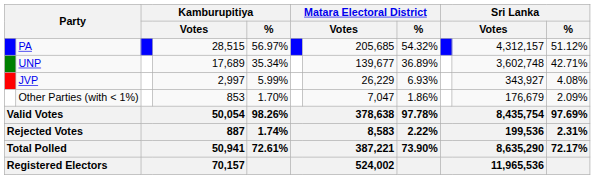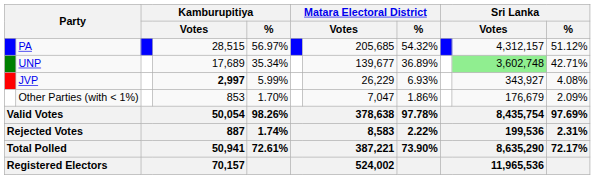(520, 64) no background -> (520, 64) lightgreen background
(231, 81) normal -> (231, 81) bold
